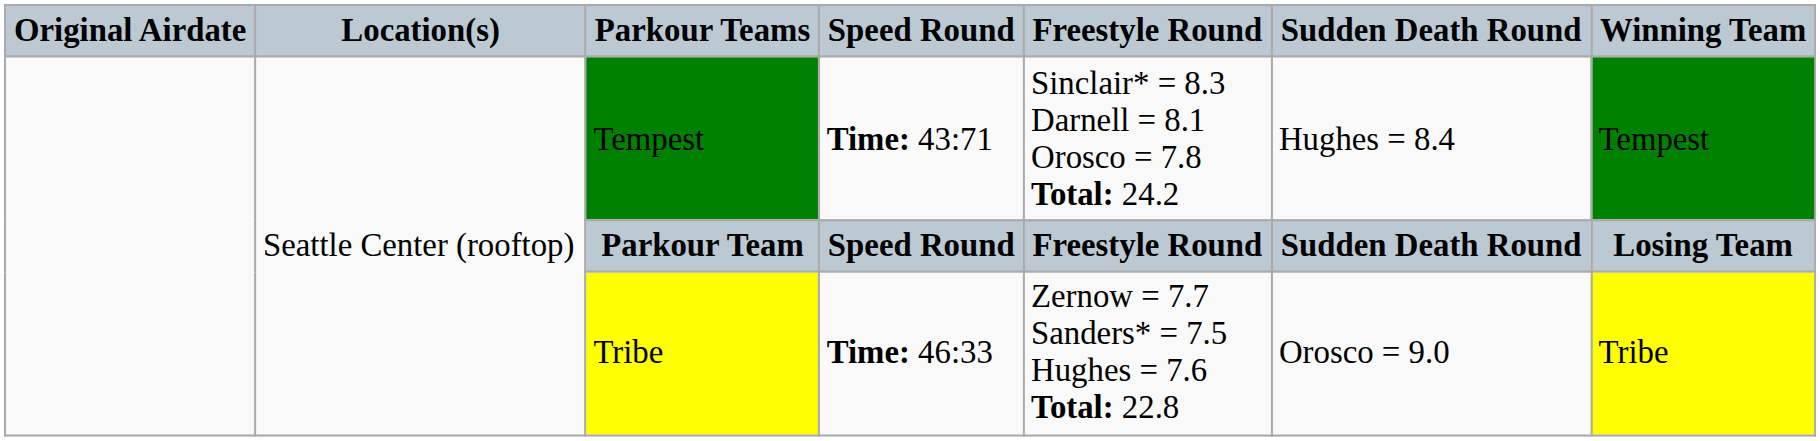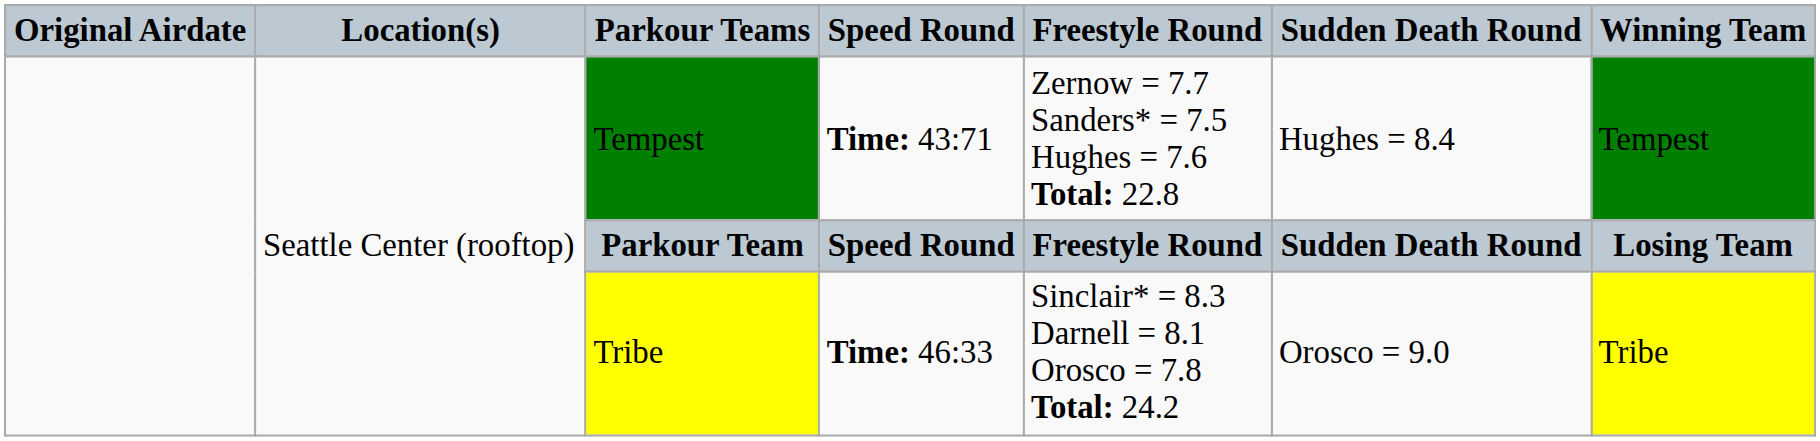(1128, 137) Sinclair* = 8.3 Darnell = 8.1 Orosco = 7.8 Total: 24.2 -> (1129, 137) Zernow = 7.7 Sanders* = 7.5 Hughes = 7.6 Total: 22.8
(1129, 352) Zernow = 7.7 Sanders* = 7.5 Hughes = 7.6 Total: 22.8 -> (1128, 352) Sinclair* = 8.3 Darnell = 8.1 Orosco = 7.8 Total: 24.2
